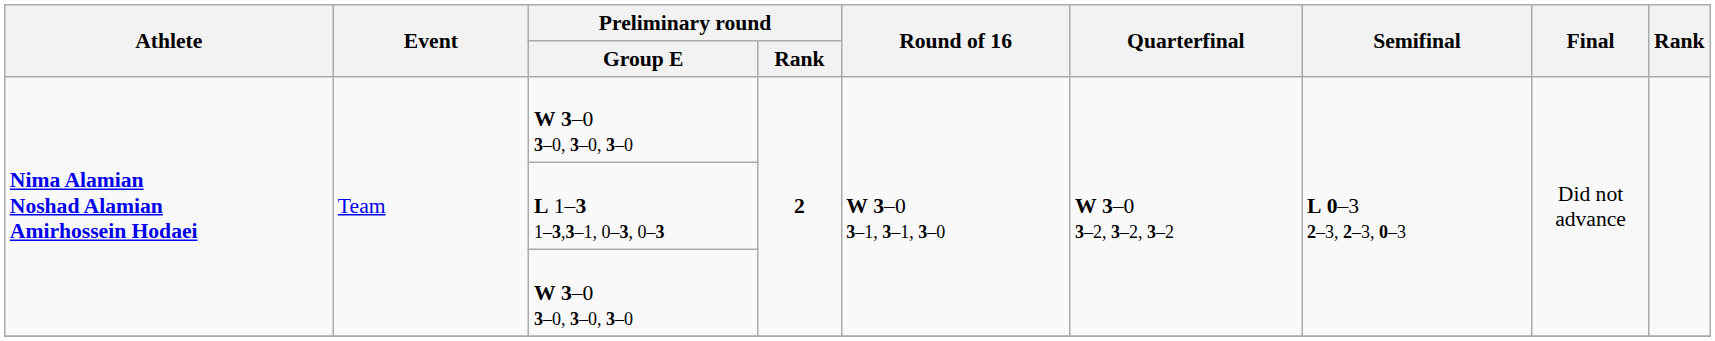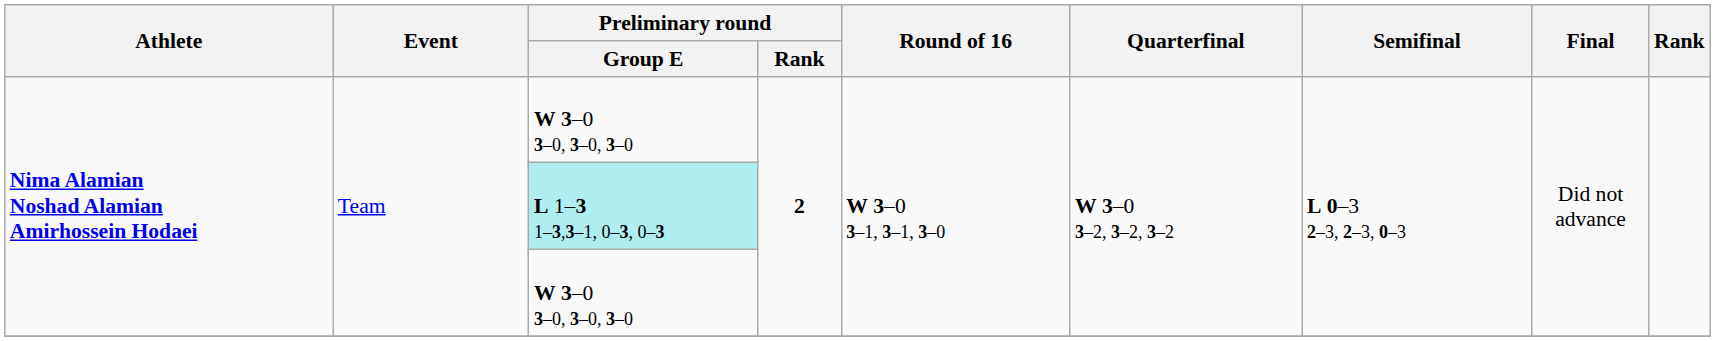(599, 218) no background -> (599, 218) paleturquoise background
